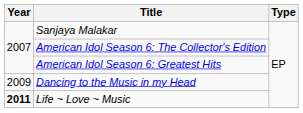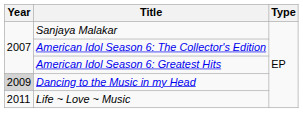(19, 82) no background -> (19, 82) lightgrey background
(19, 99) bold -> (19, 99) normal
